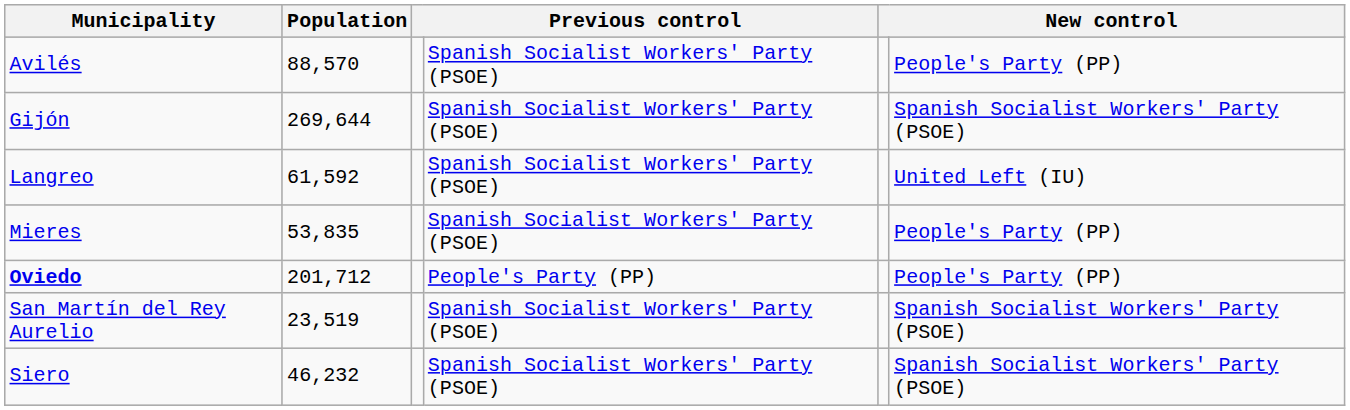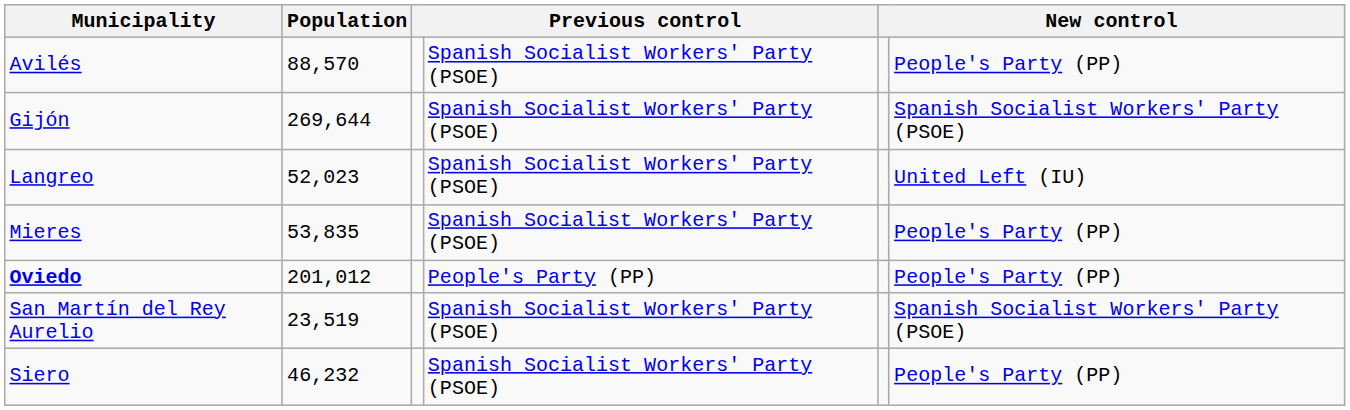(323, 177) 61,592 -> (323, 177) 52,023
(329, 277) 201,712 -> (329, 277) 201,012
(1086, 377) Spanish Socialist Workers' Party (PSOE) -> (1008, 377) People's Party (PP)
